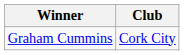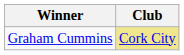(147, 38) no background -> (147, 38) khaki background
